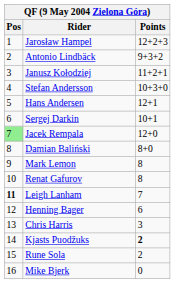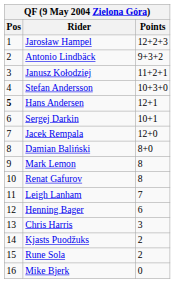(9, 103) normal -> (9, 103) bold
(9, 133) lightgreen background -> (9, 133) no background
(11, 194) bold -> (11, 194) normal
(140, 240) bold -> (140, 240) normal
